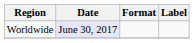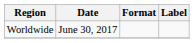(88, 29) lavender background -> (88, 29) no background
